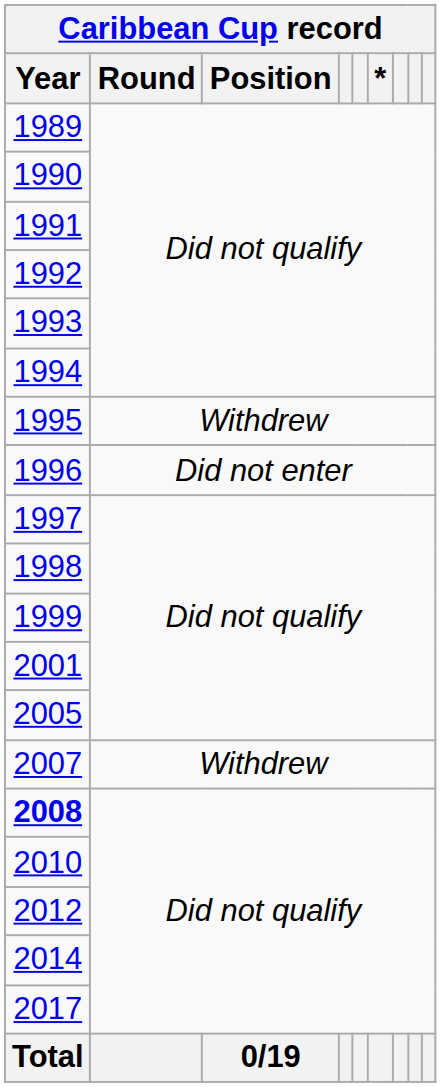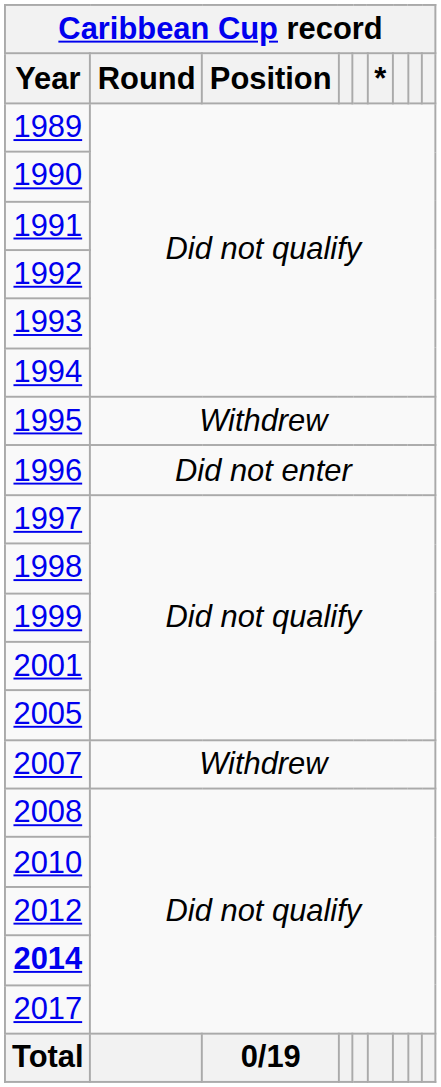(48, 812) bold -> (48, 812) normal
(48, 959) normal -> (48, 959) bold
